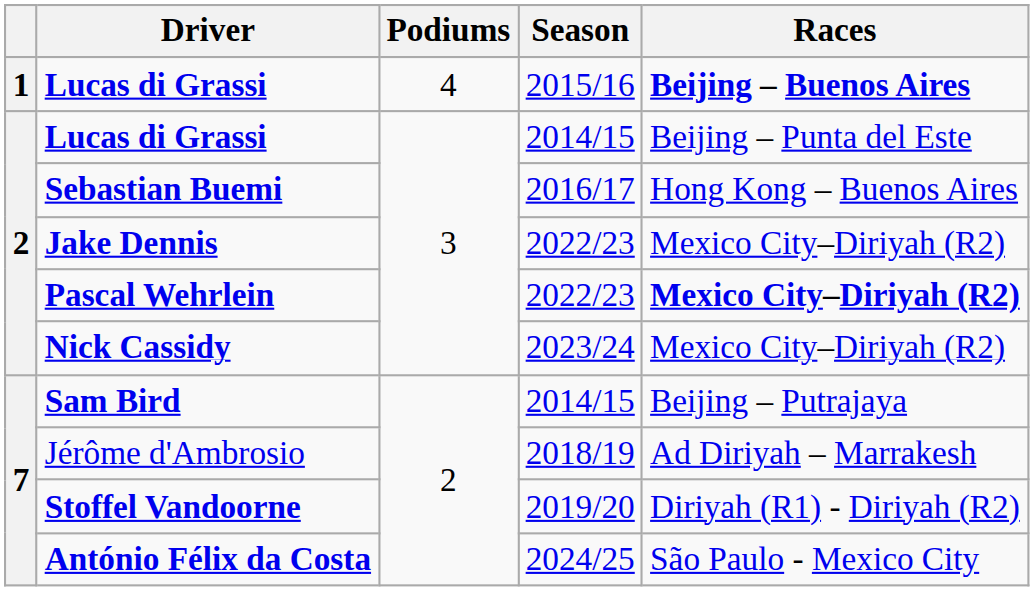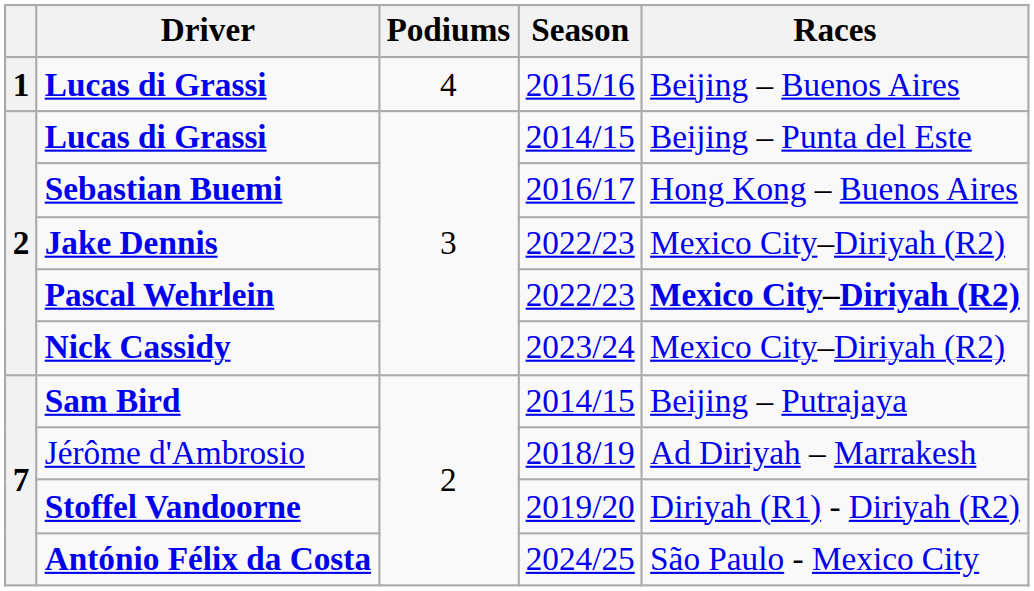(810, 83) bold -> (805, 83) normal
